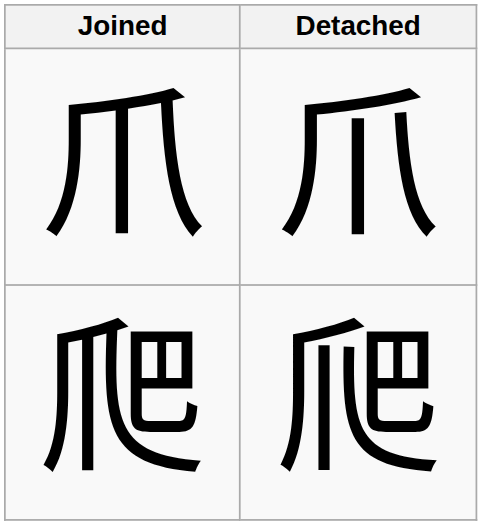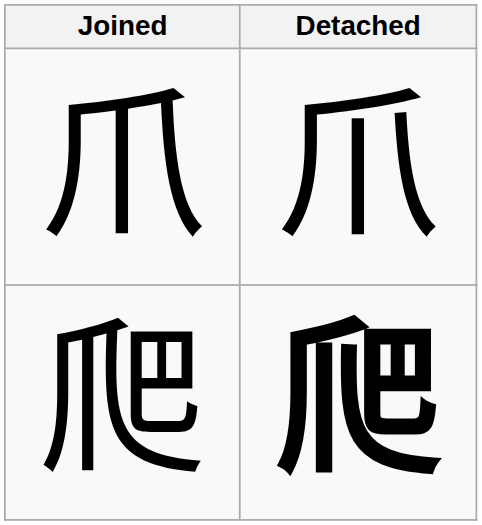(358, 401) normal -> (358, 401) bold
